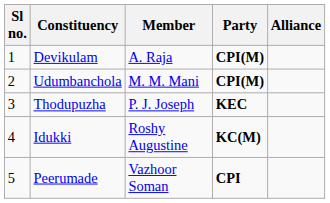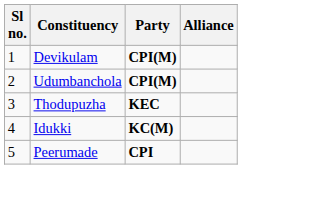- column: (169, 25)
